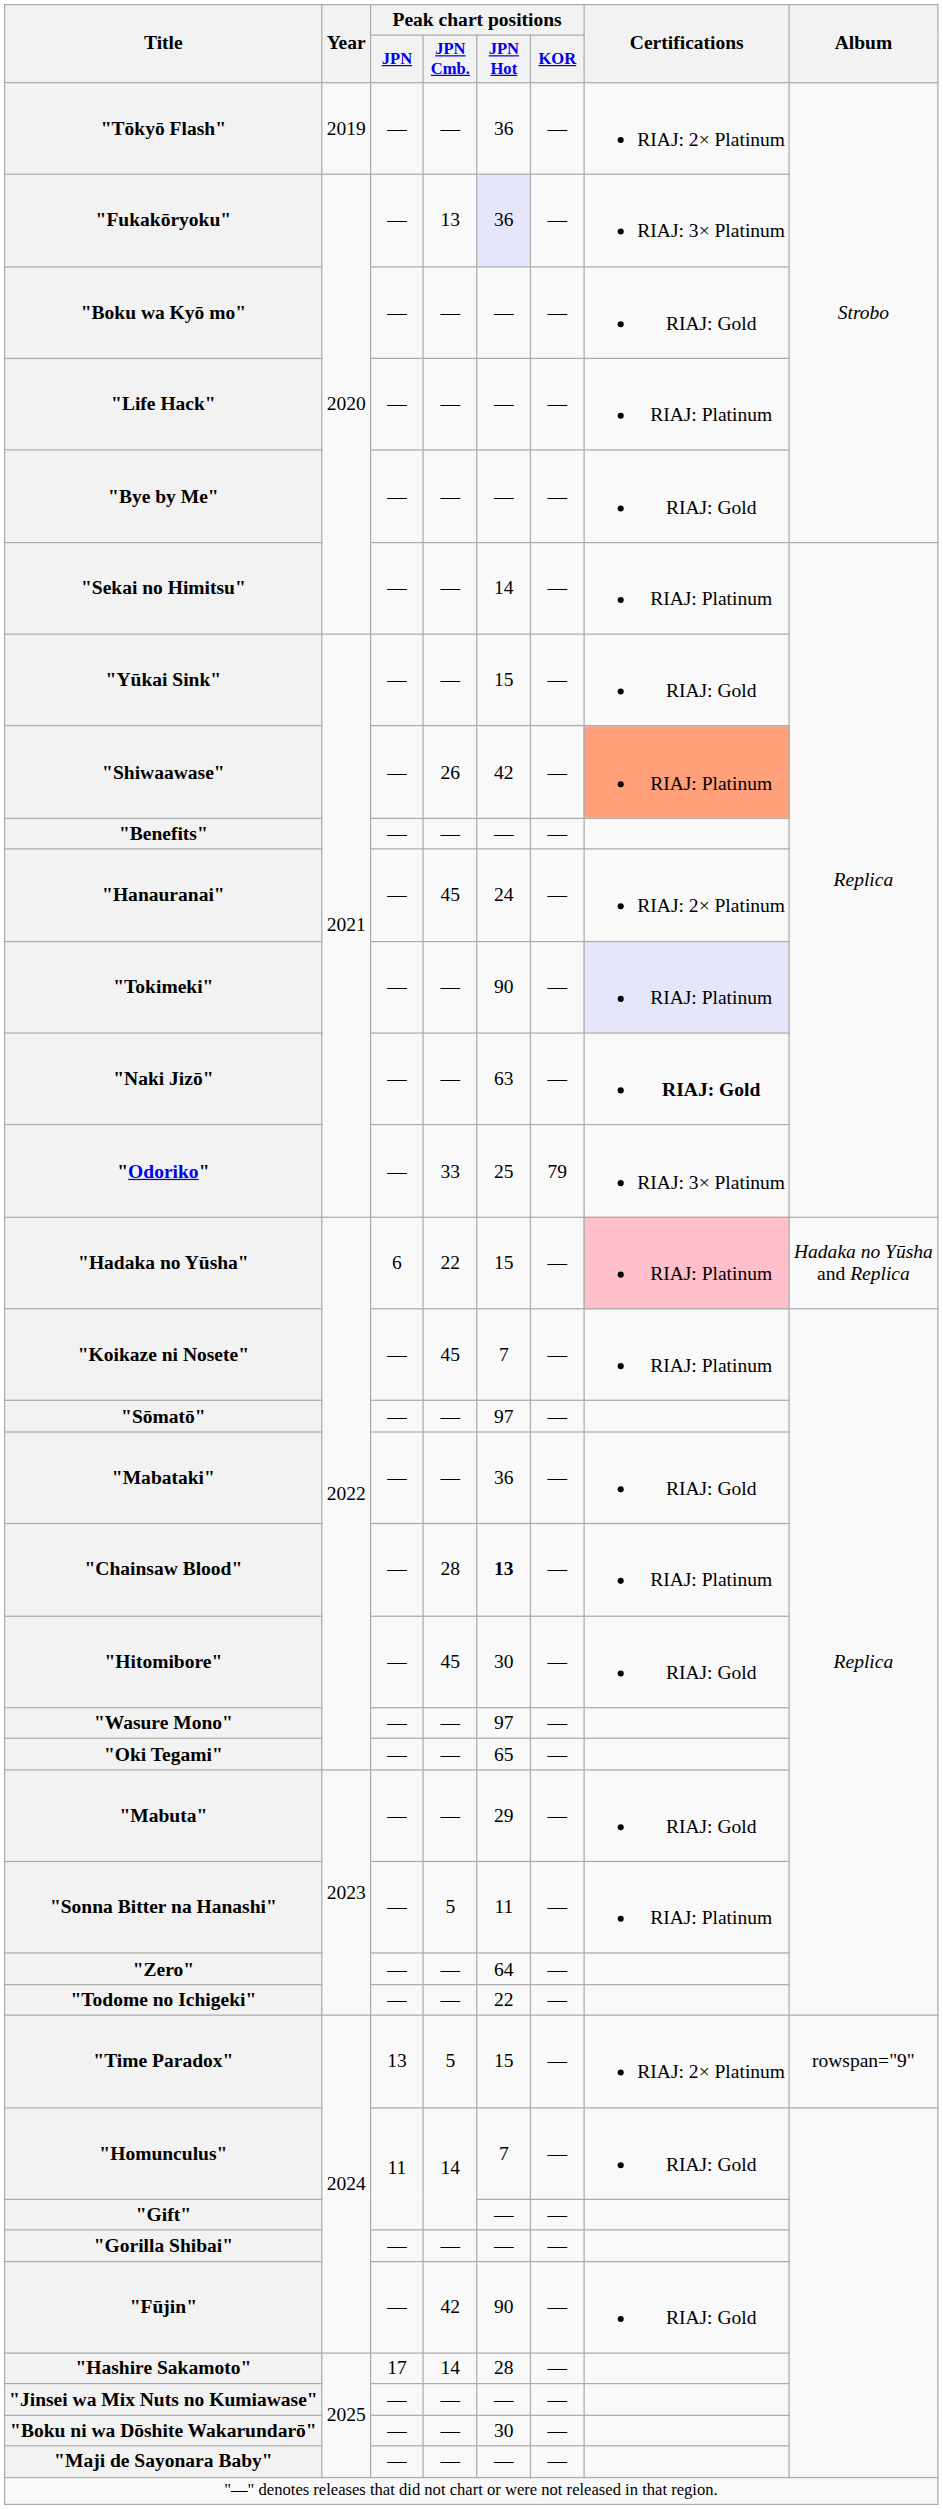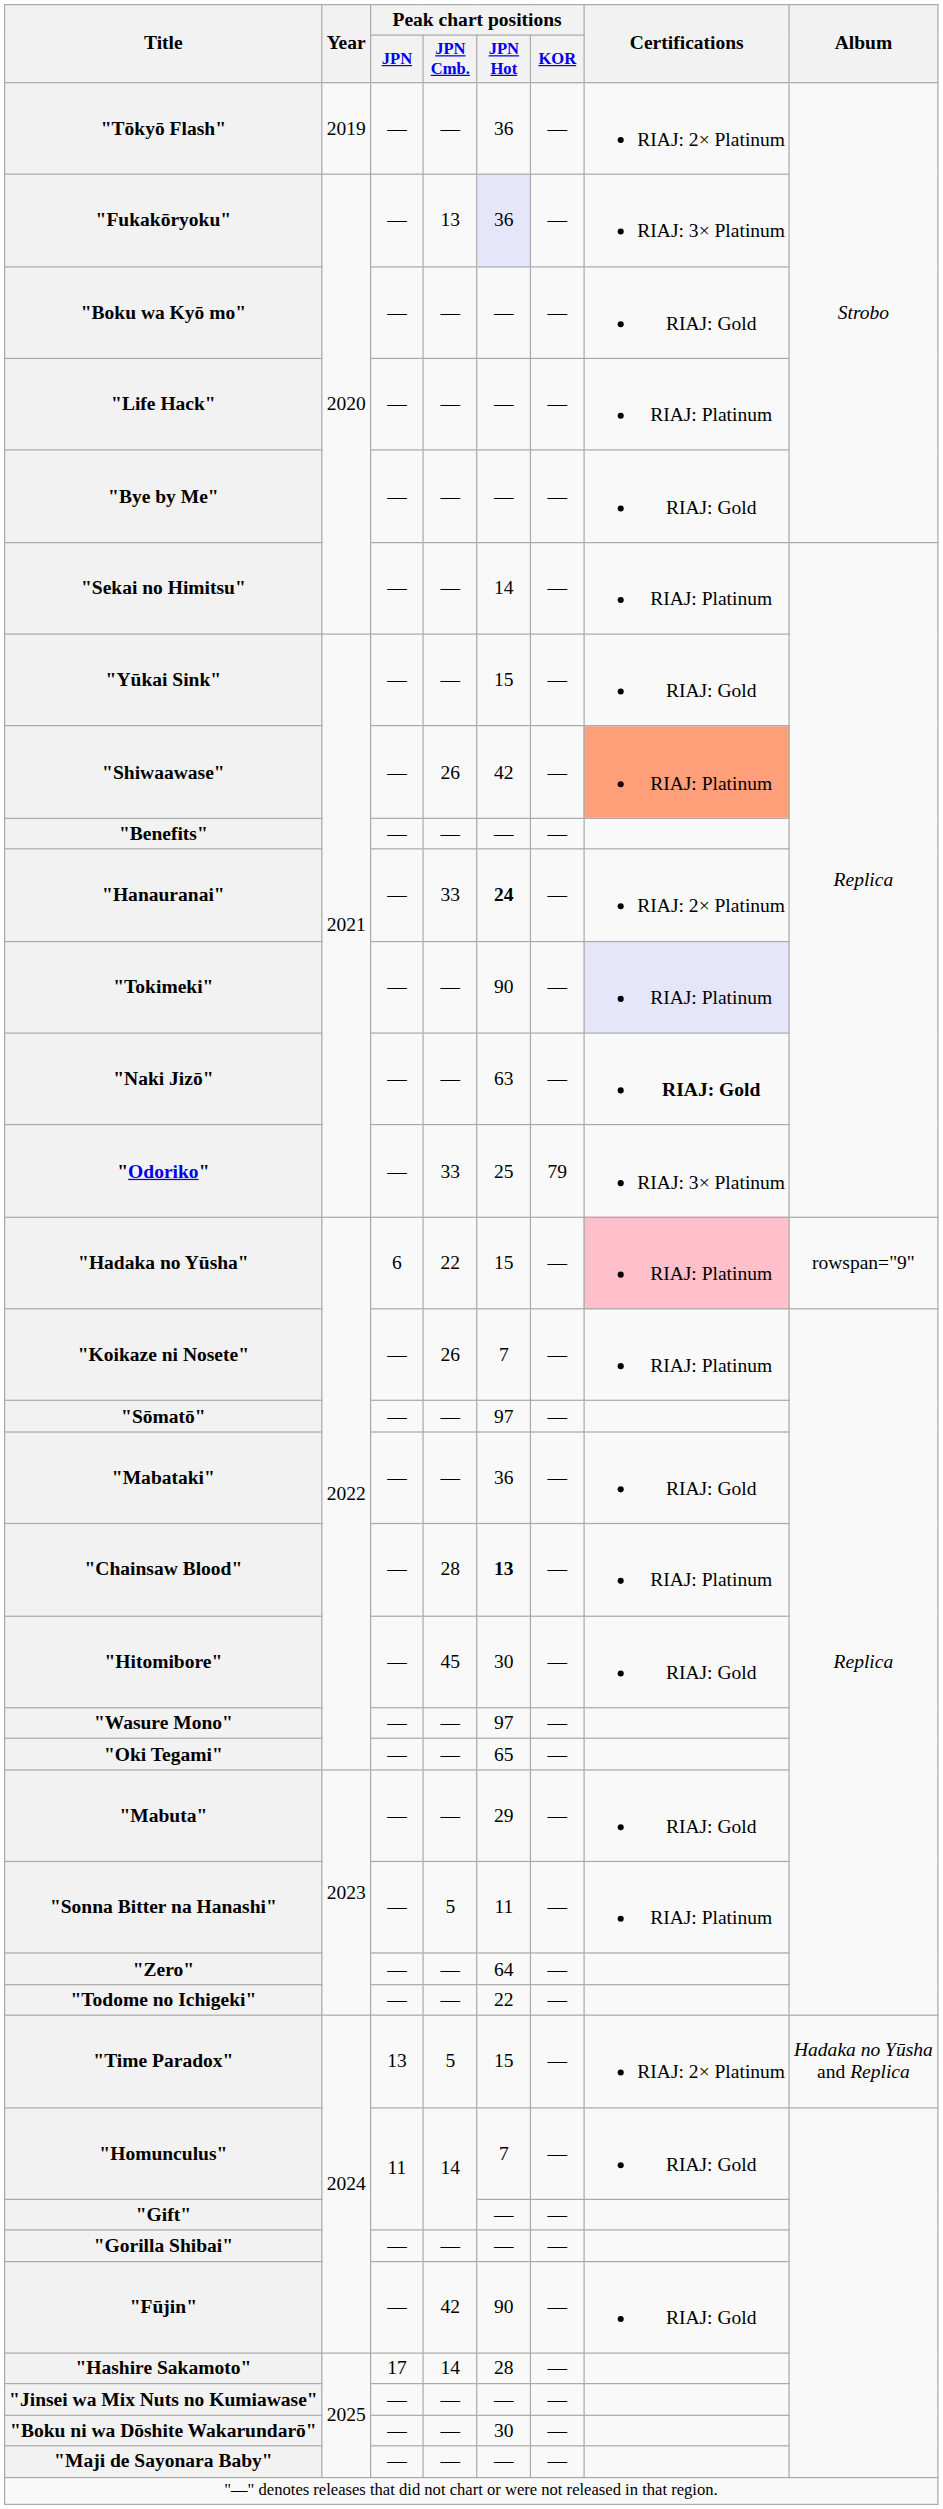(450, 894) 45 -> (450, 894) 33
(504, 894) normal -> (504, 894) bold
(863, 1262) Hadaka no Yūsha and Replica -> (863, 1262) rowspan="9"
(450, 1354) 45 -> (450, 1354) 26
(863, 2061) rowspan="9" -> (863, 2061) Hadaka no Yūsha and Replica
